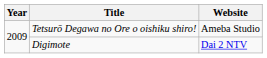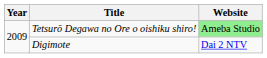(230, 28) no background -> (230, 28) lightgreen background
